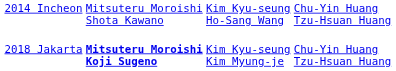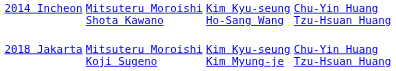(144, 55) bold -> (144, 55) normal
